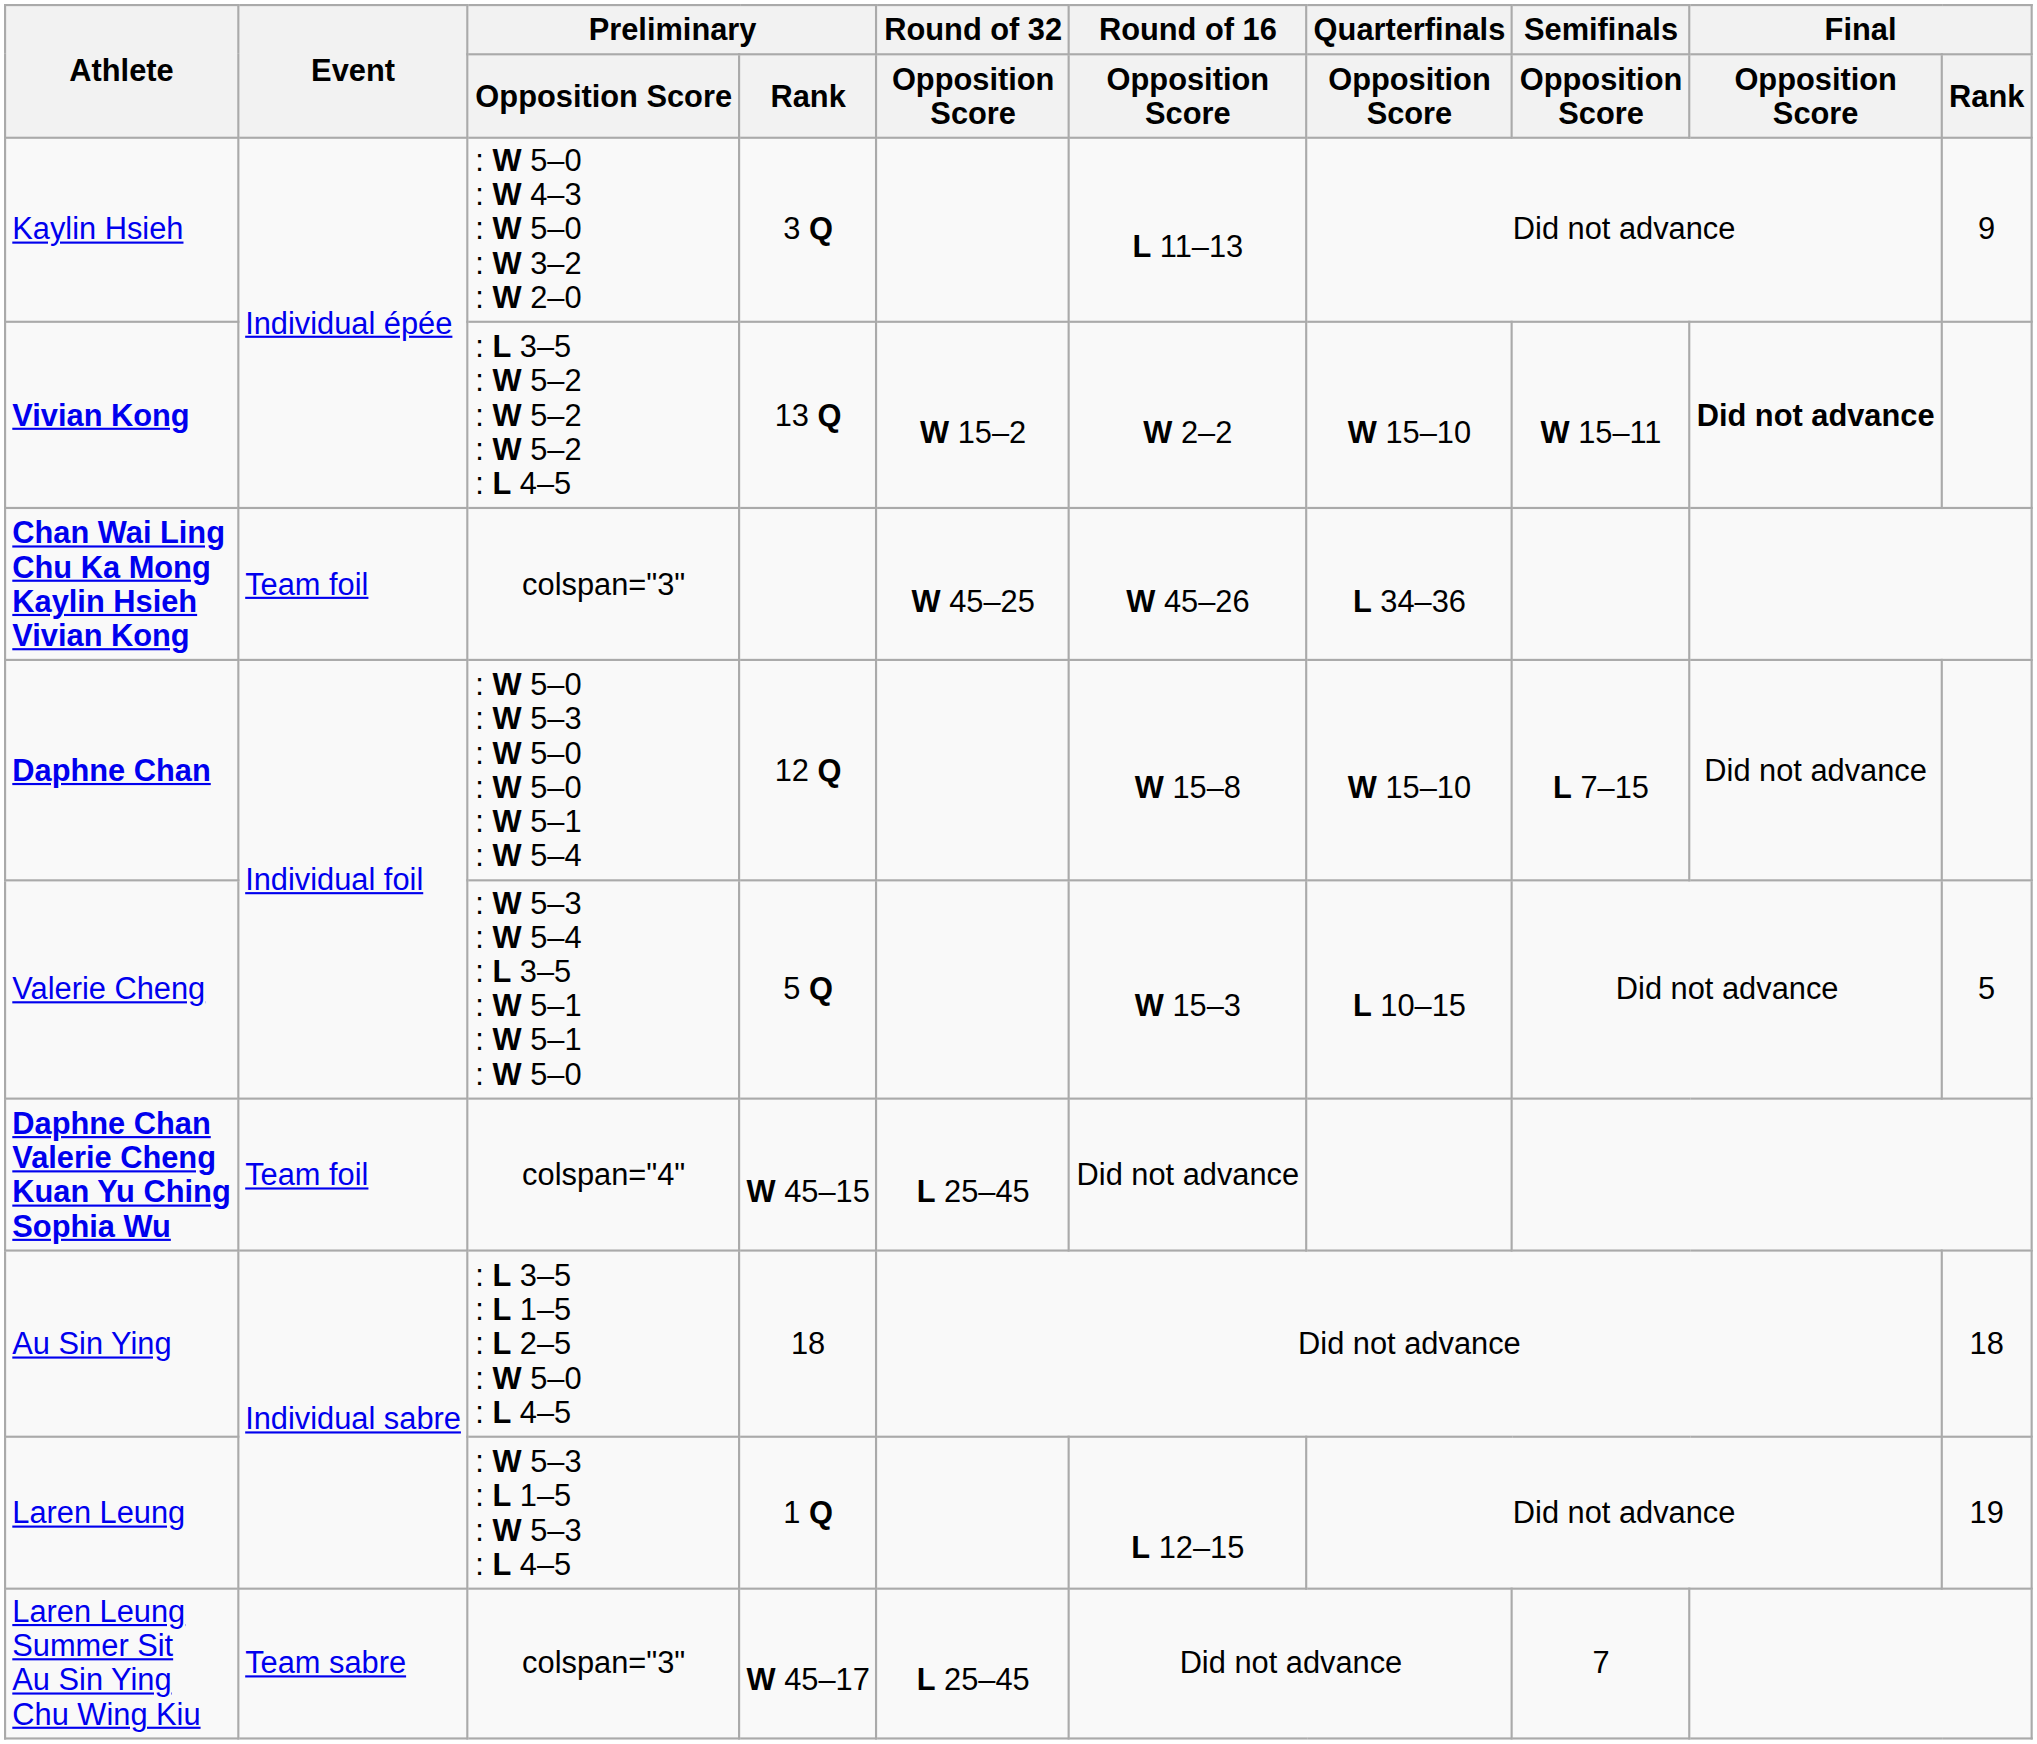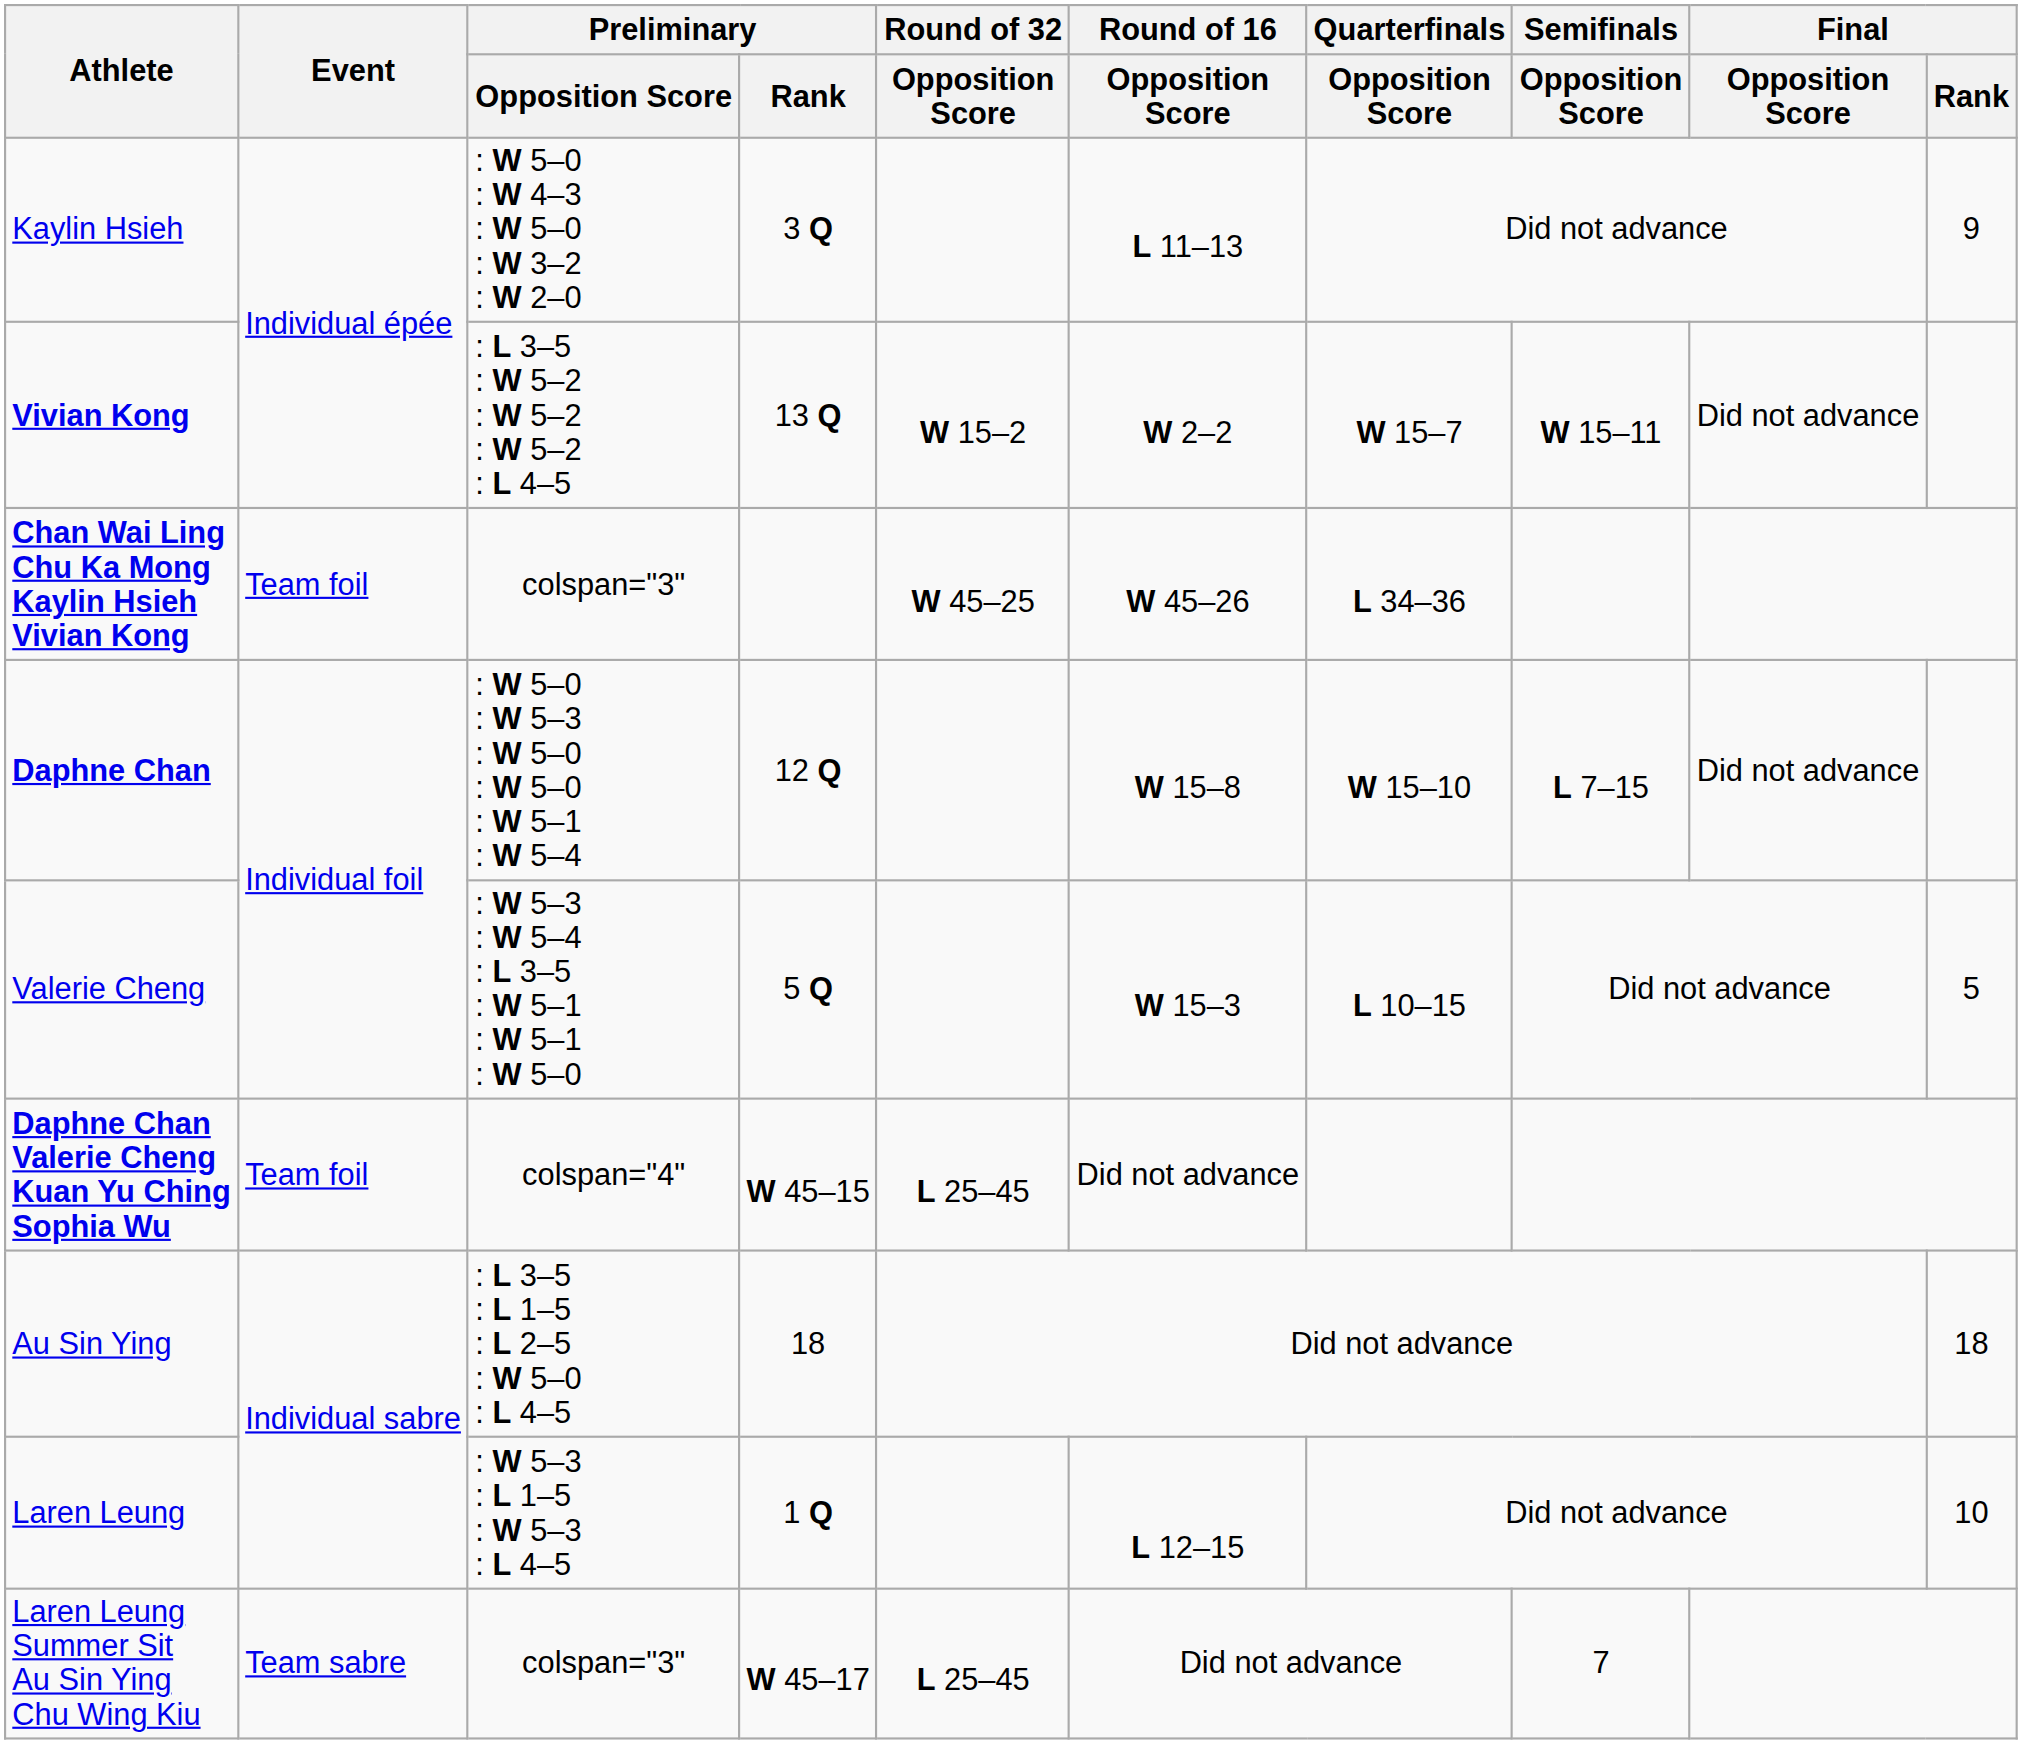(1409, 433) W 15–10 -> (1409, 433) W 15–7
(1816, 416) bold -> (1808, 416) normal
(1987, 1512) 19 -> (1971, 1512) 10
